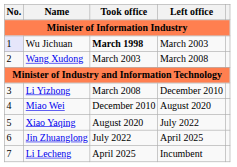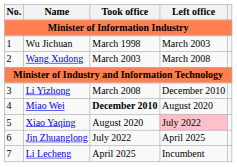(9, 43) lavender background -> (9, 43) no background
(118, 43) bold -> (116, 43) normal
(124, 106) normal -> (125, 106) bold
(179, 122) no background -> (181, 122) pink background
